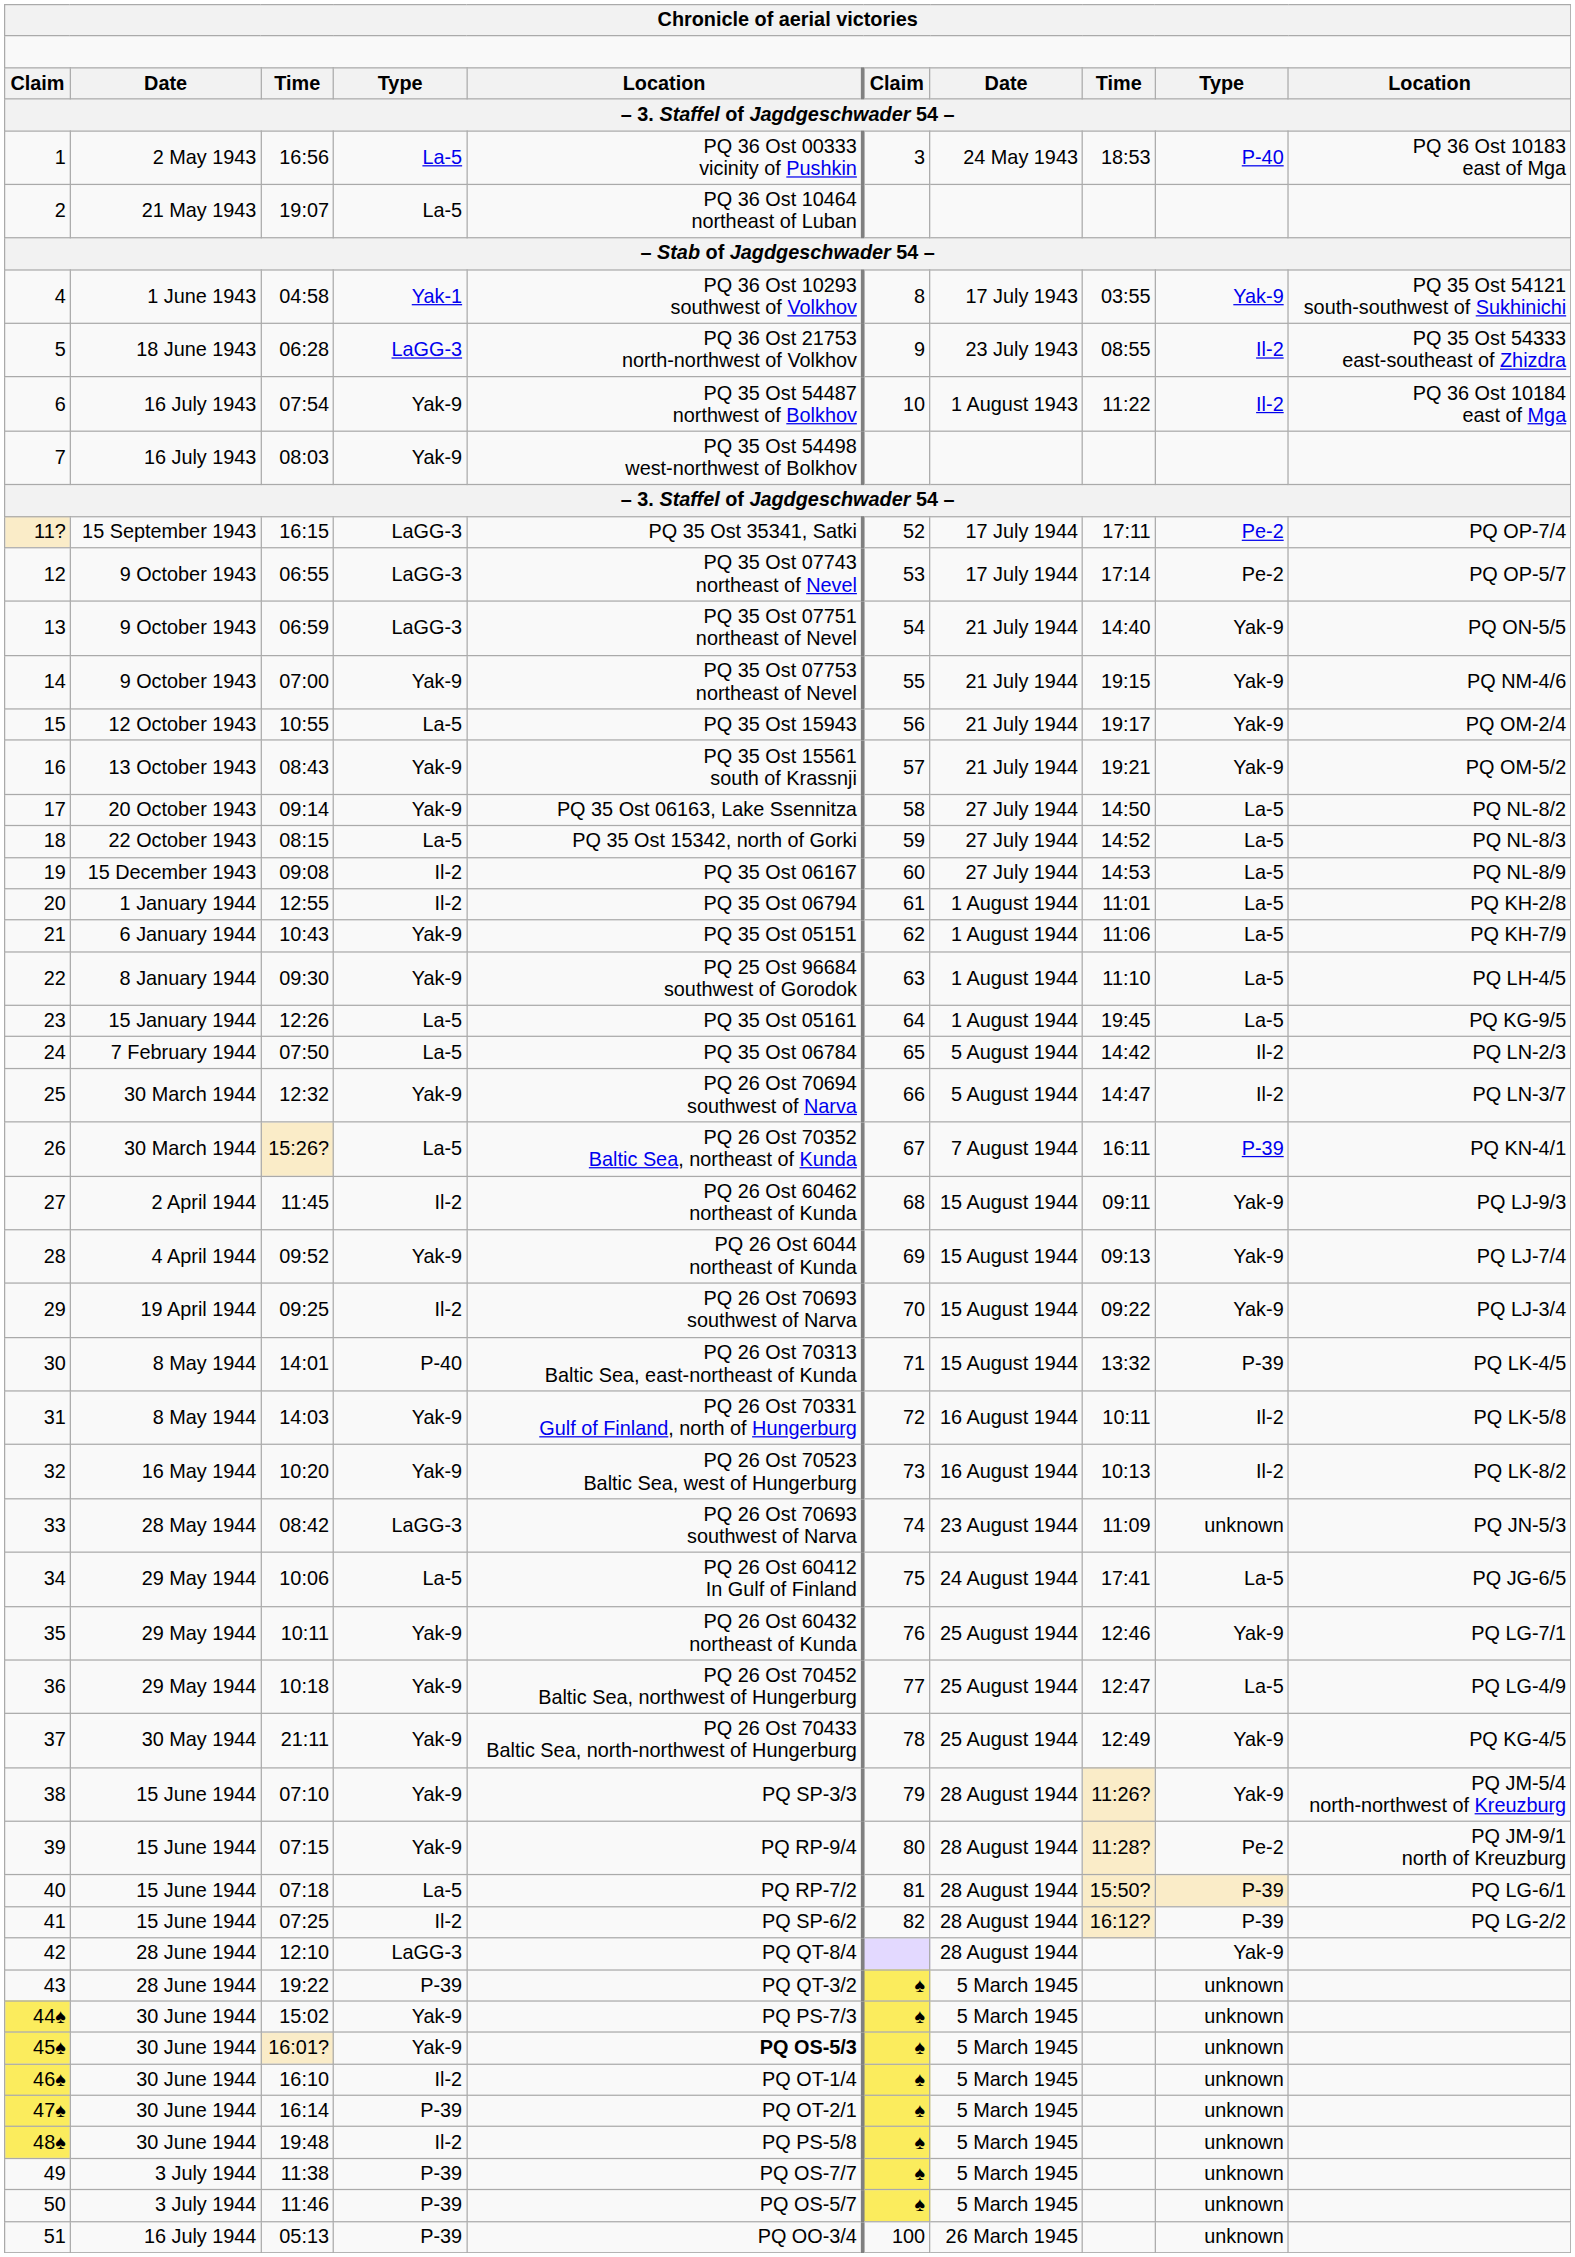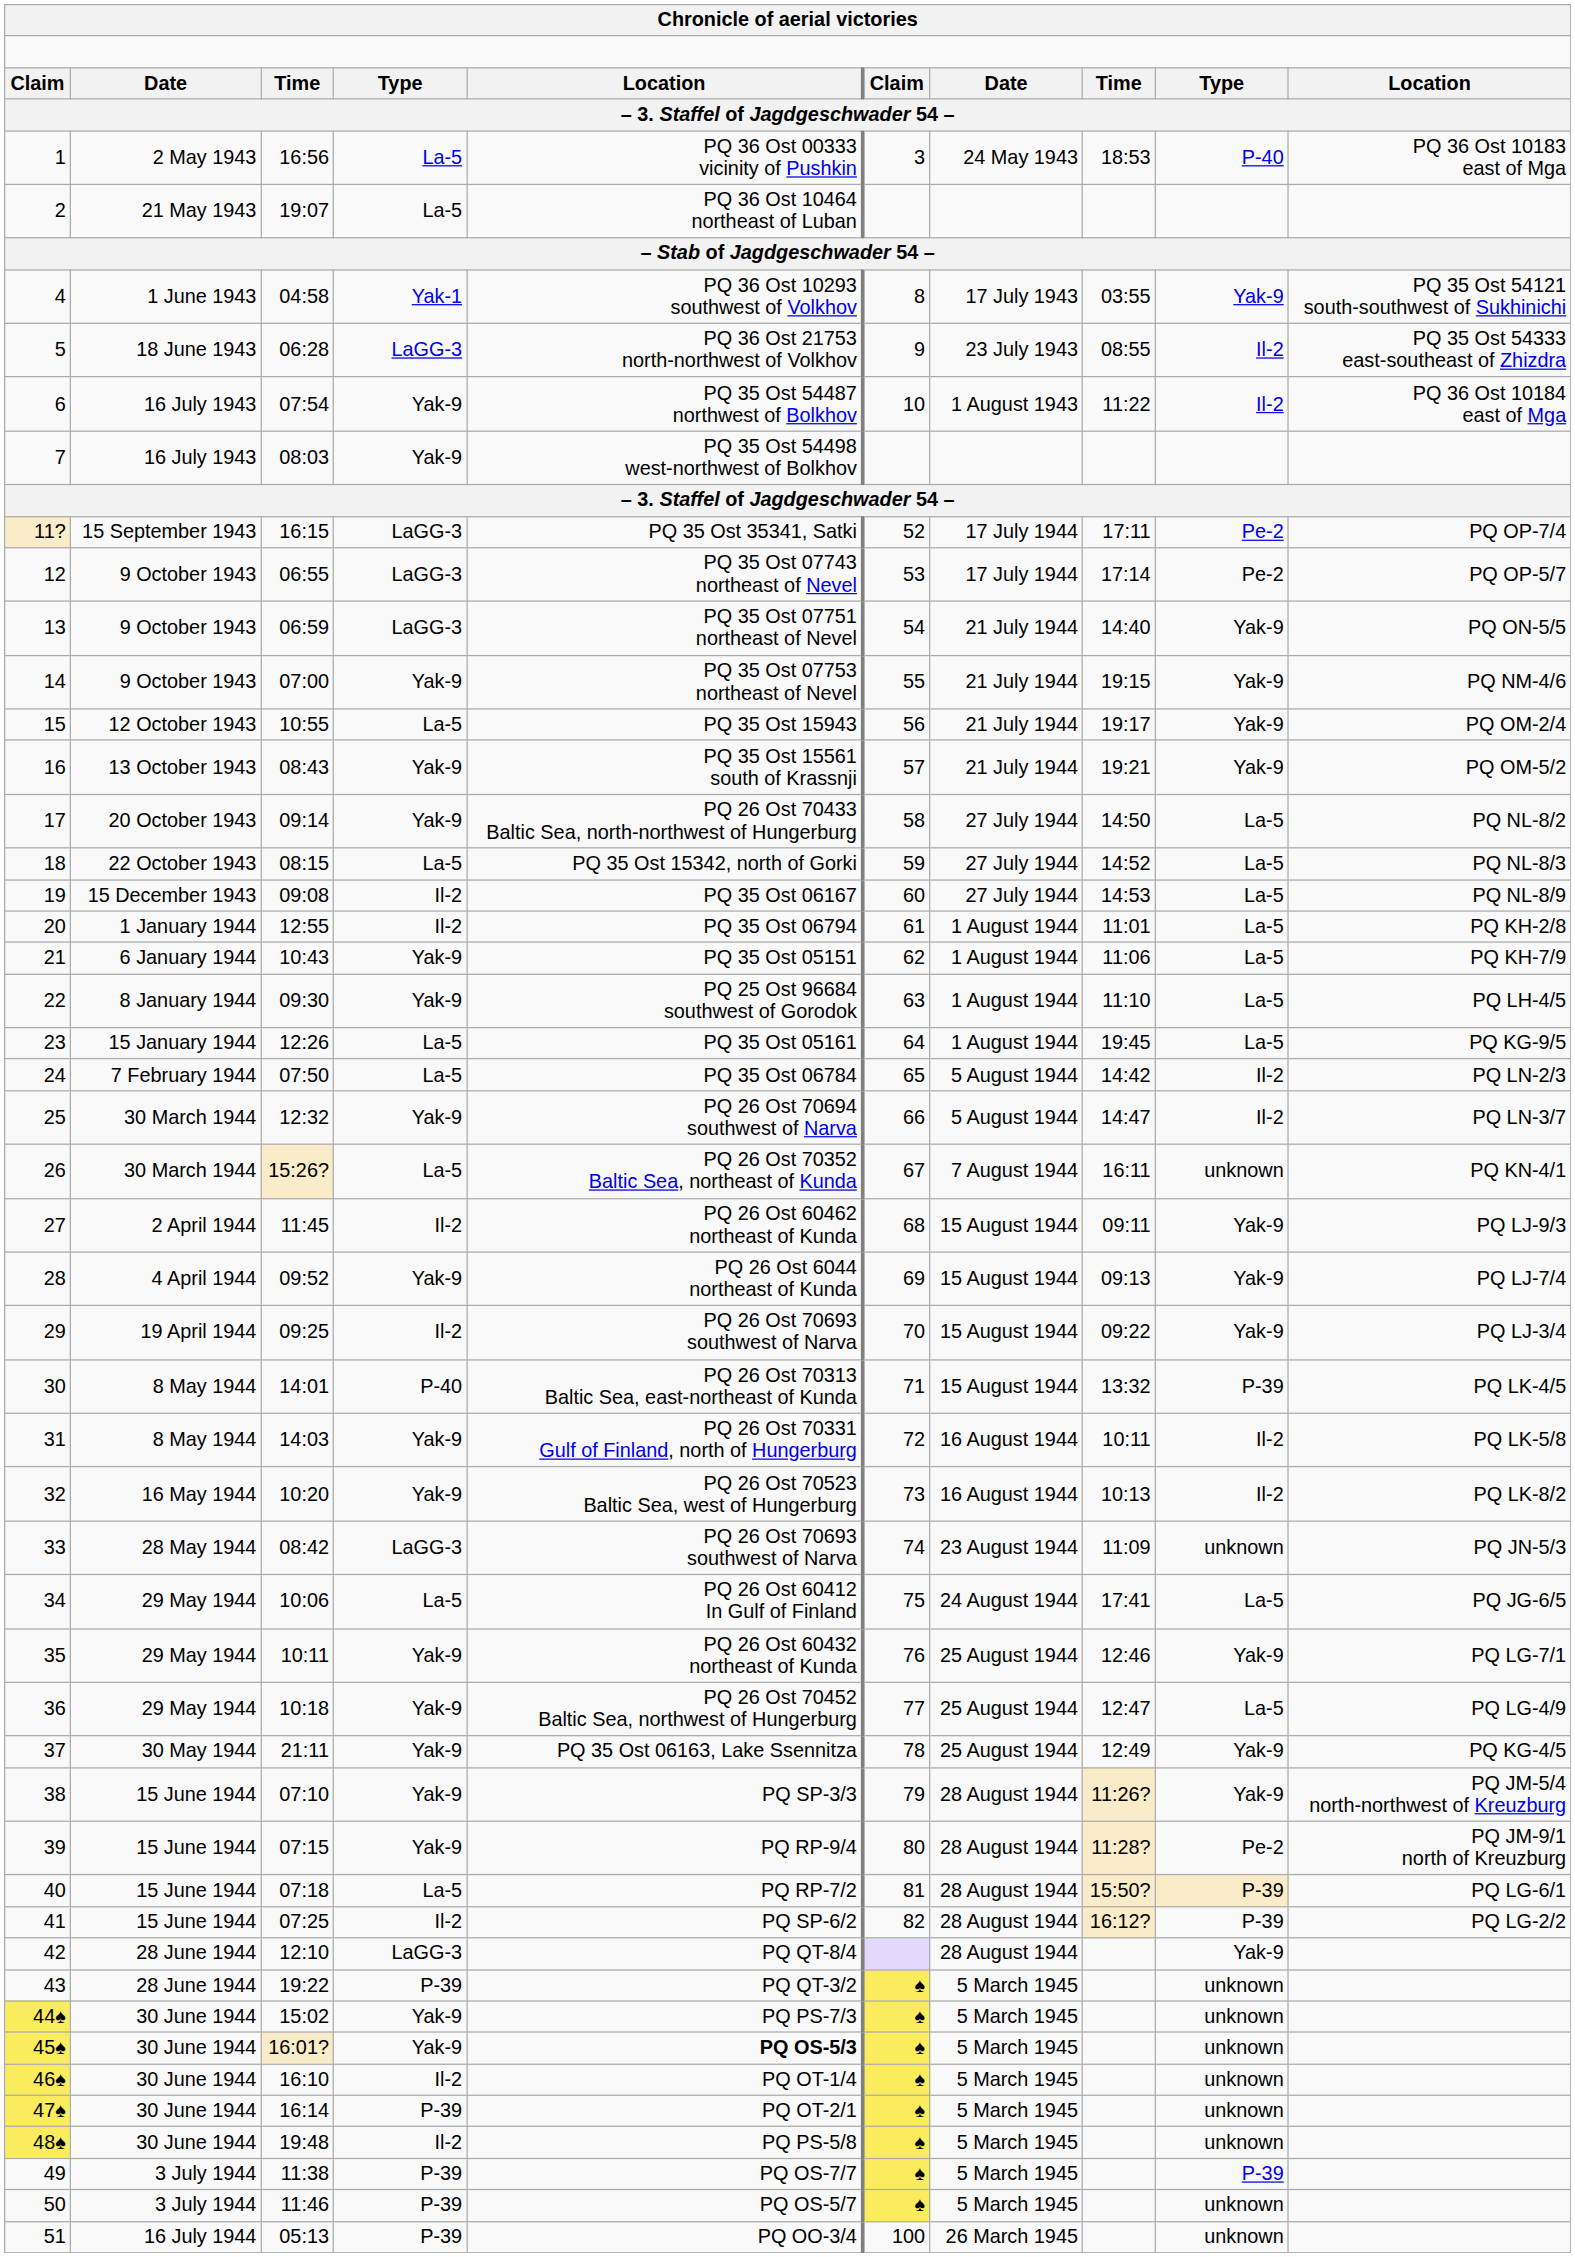(707, 809) PQ 35 Ost 06163, Lake Ssennitza -> (672, 820) PQ 26 Ost 70433 Baltic Sea, north-northwest of Hungerburg
(1263, 1148) P-39 -> (1244, 1171) unknown
(672, 1740) PQ 26 Ost 70433 Baltic Sea, north-northwest of Hungerburg -> (707, 1751) PQ 35 Ost 06163, Lake Ssennitza
(1244, 2173) unknown -> (1263, 2173) P-39
